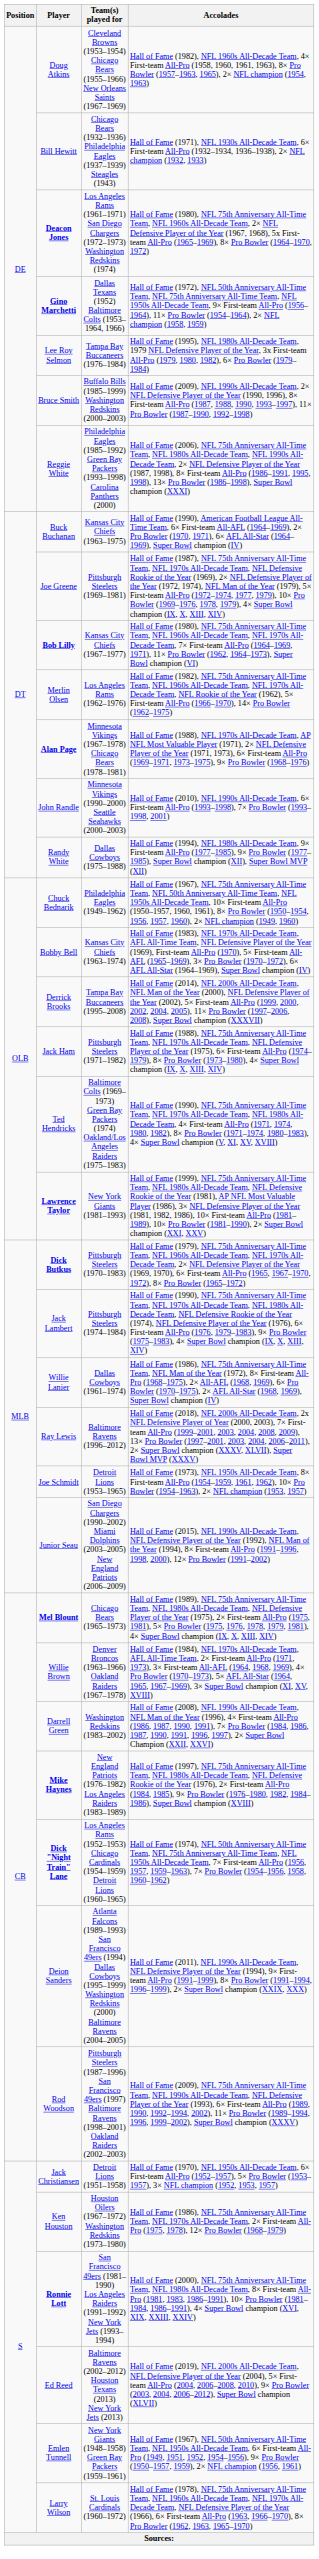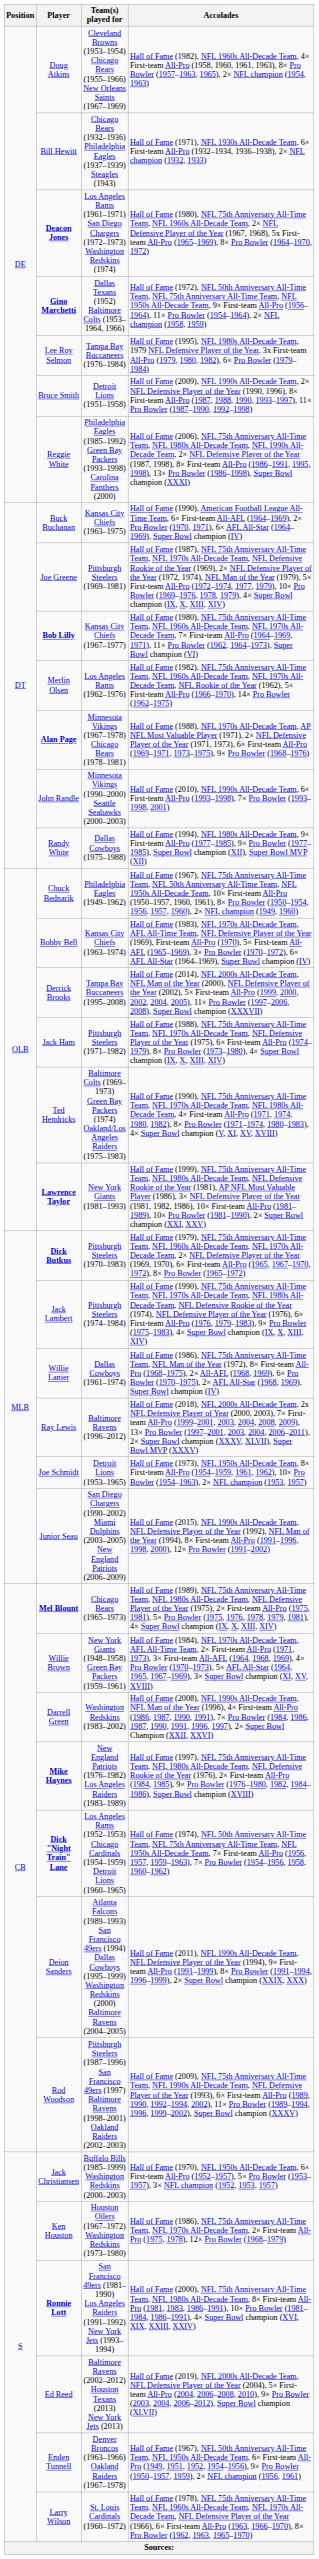(105, 400) Buffalo Bills (1985–1999) Washington Redskins (2000–2003) -> (105, 396) Detroit Lions (1951–1958)
(105, 1672) Denver Broncos (1963–1966) Oakland Raiders (1967–1978) -> (105, 1663) New York Giants (1948–1958) Green Bay Packers (1959–1961)
(105, 2176) Detroit Lions (1951–1958) -> (105, 2176) Buffalo Bills (1985–1999) Washington Redskins (2000–2003)
(105, 2453) New York Giants (1948–1958) Green Bay Packers (1959–1961) -> (105, 2462) Denver Broncos (1963–1966) Oakland Raiders (1967–1978)
